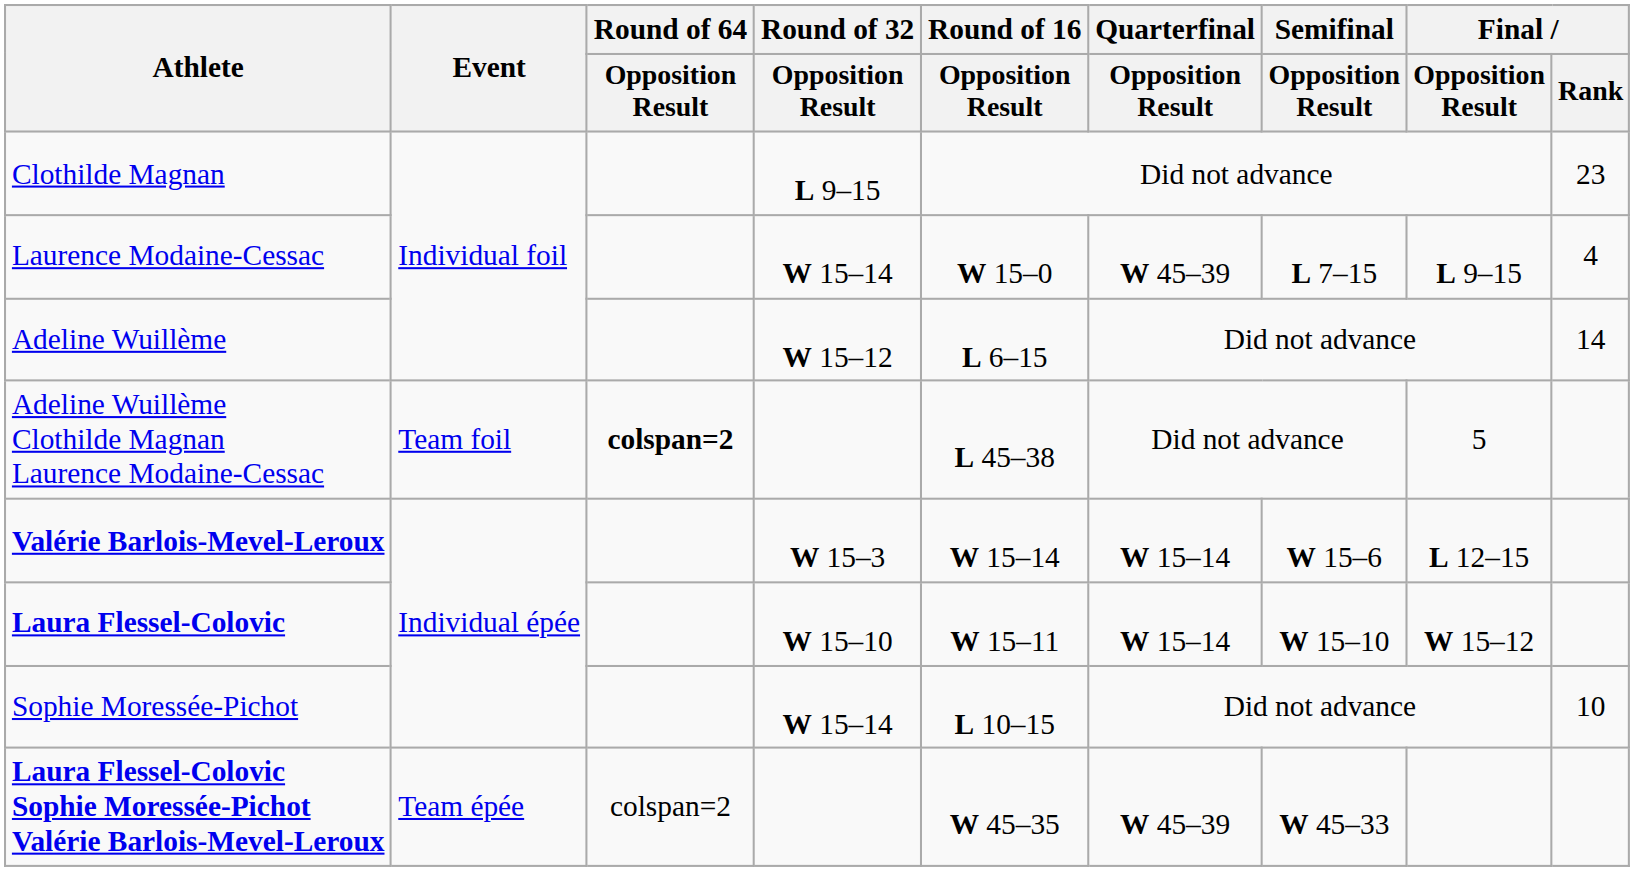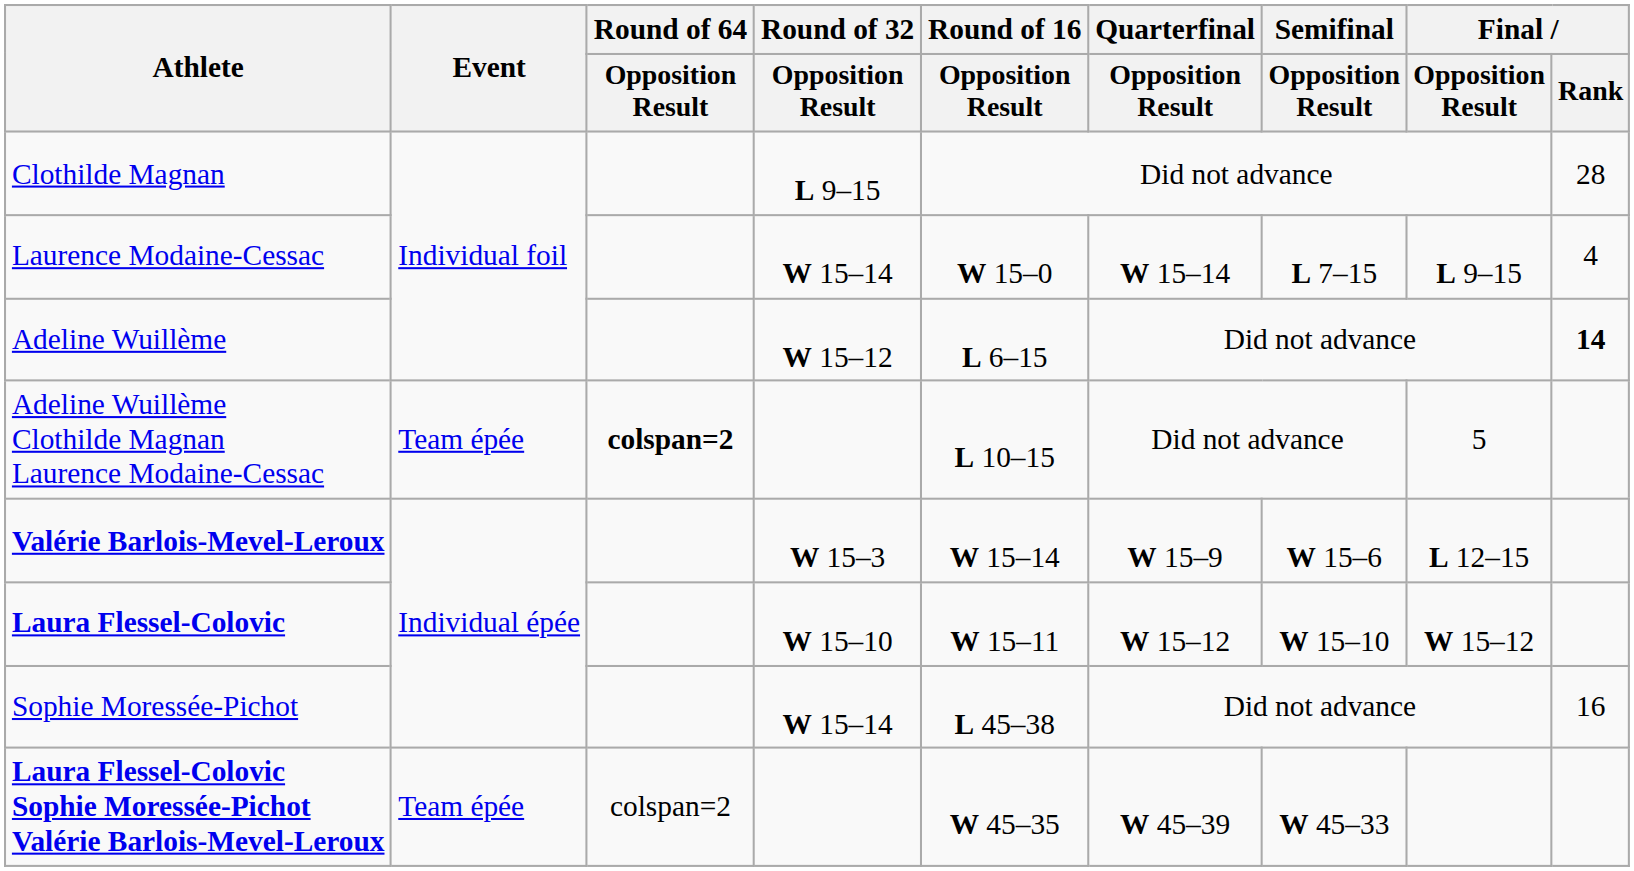(1591, 173) 23 -> (1591, 173) 28
(1175, 273) W 45–39 -> (1175, 273) W 15–14
(1591, 339) normal -> (1591, 339) bold
(455, 440) Team foil -> (461, 440) Team épée
(1005, 457) L 45–38 -> (1005, 457) L 10–15
(1175, 557) W 15–14 -> (1175, 557) W 15–9
(1175, 641) W 15–14 -> (1175, 641) W 15–12
(1005, 724) L 10–15 -> (1005, 724) L 45–38
(1591, 706) 10 -> (1591, 706) 16
